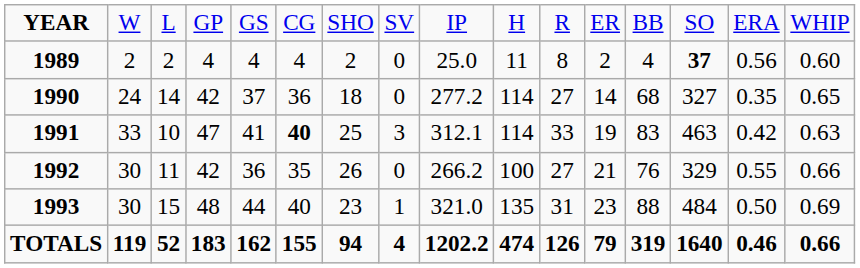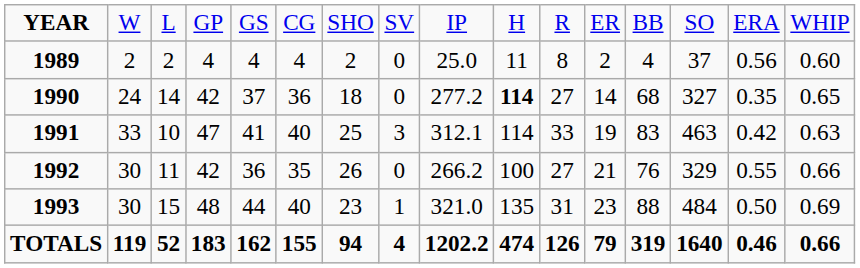(699, 59) bold -> (699, 59) normal
(517, 96) normal -> (517, 96) bold
(299, 133) bold -> (299, 133) normal
